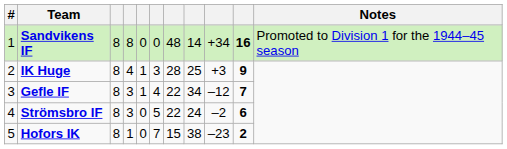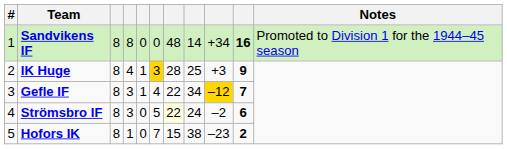(157, 71) no background -> (157, 71) gold background
(219, 92) no background -> (219, 92) gold background
(174, 112) no background -> (174, 112) lightyellow background
